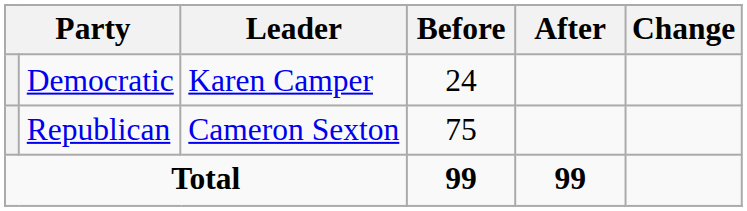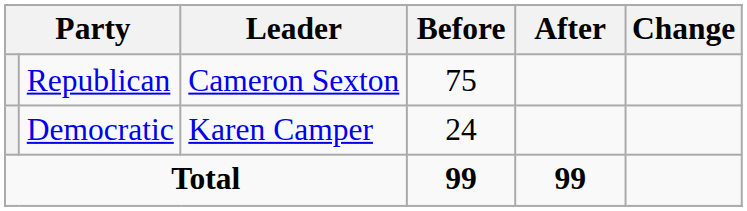rows swapped: (99, 129) <-> (100, 79)
